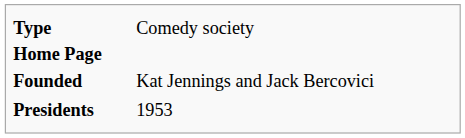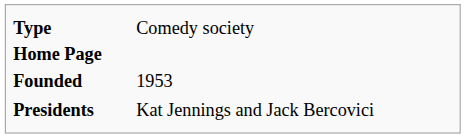(255, 80) Kat Jennings and Jack Bercovici -> (154, 80) 1953
(154, 109) 1953 -> (255, 109) Kat Jennings and Jack Bercovici
